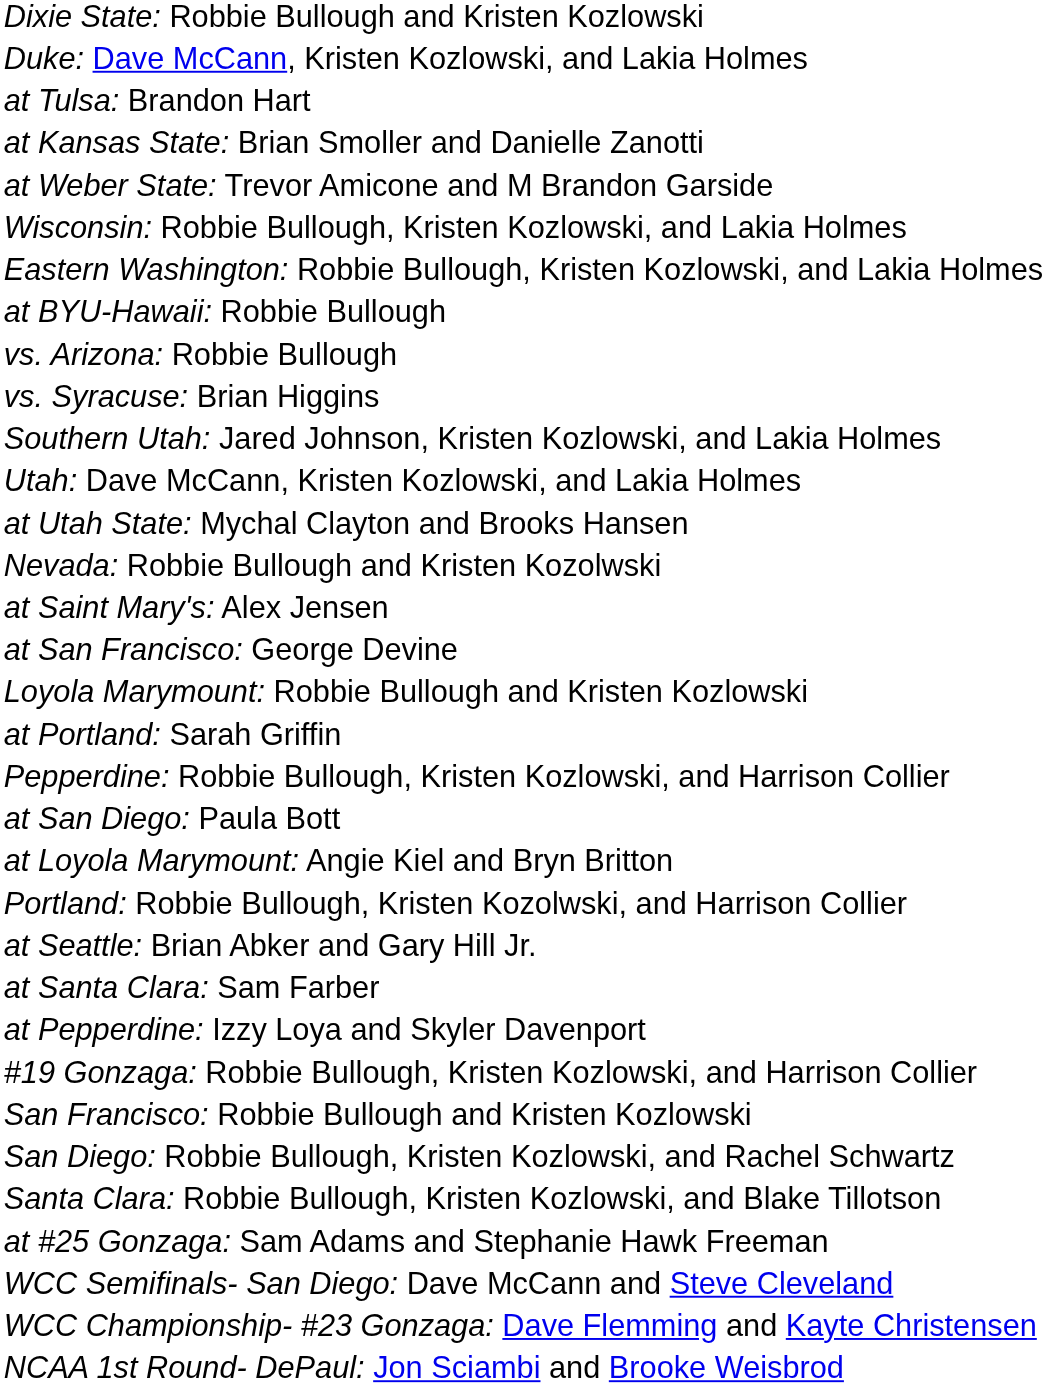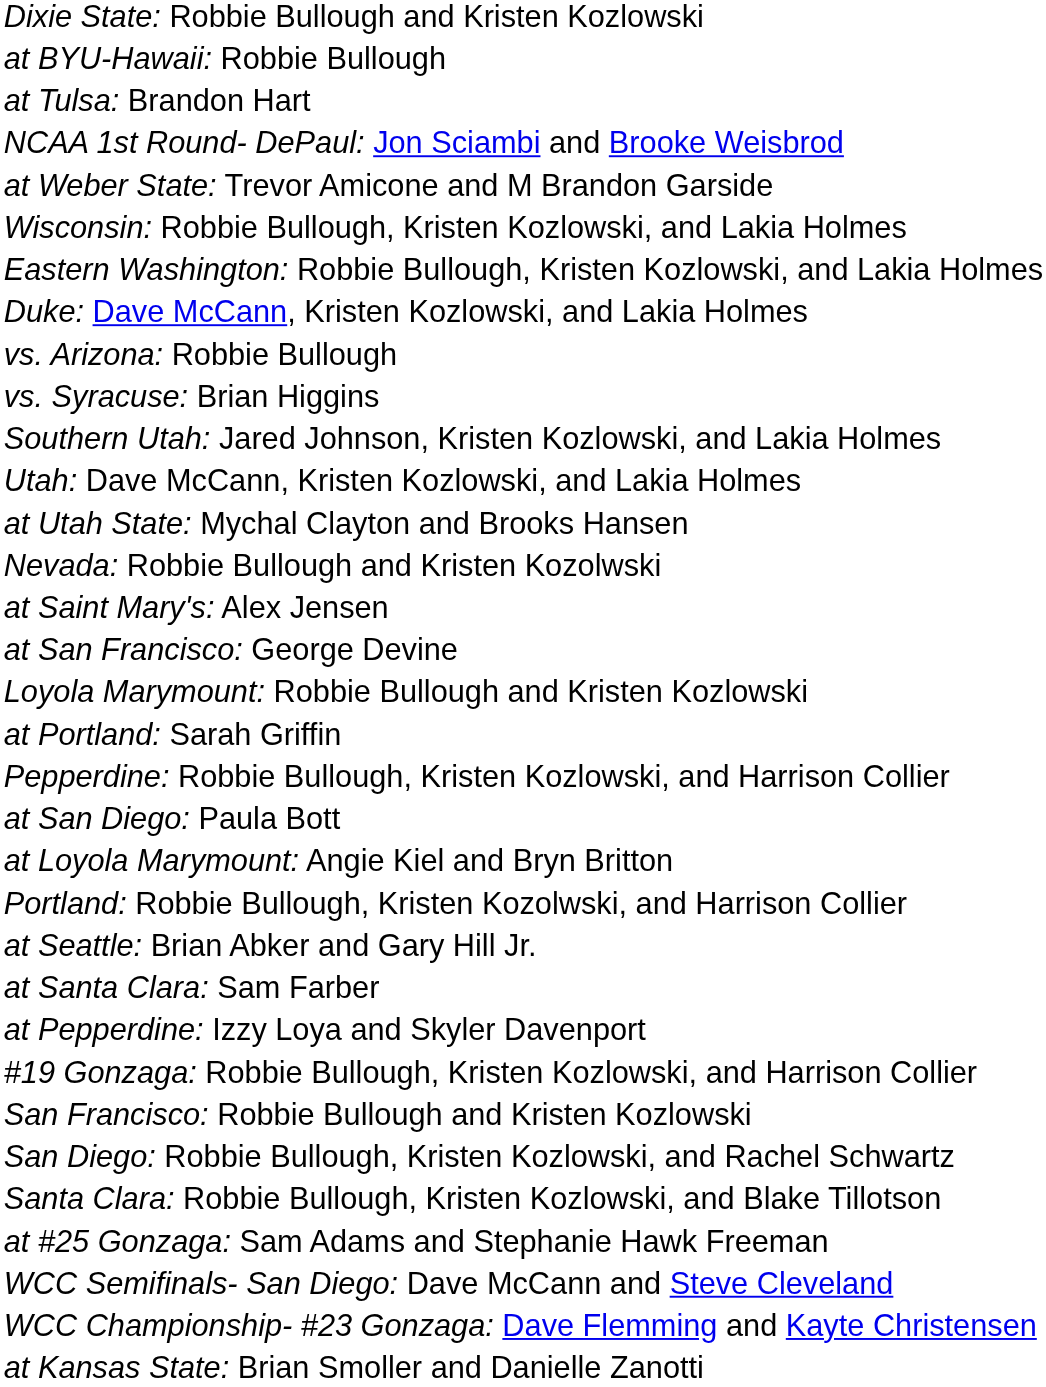(406, 58) Duke: Dave McCann, Kristen Kozlowski, and Lakia Holmes -> (225, 58) at BYU-Hawaii: Robbie Bullough
(354, 143) at Kansas State: Brian Smoller and Danielle Zanotti -> (424, 143) NCAA 1st Round- DePaul: Jon Sciambi and Brooke Weisbrod
(225, 312) at BYU-Hawaii: Robbie Bullough -> (406, 312) Duke: Dave McCann, Kristen Kozlowski, and Lakia Holmes
(424, 1368) NCAA 1st Round- DePaul: Jon Sciambi and Brooke Weisbrod -> (354, 1368) at Kansas State: Brian Smoller and Danielle Zanotti
